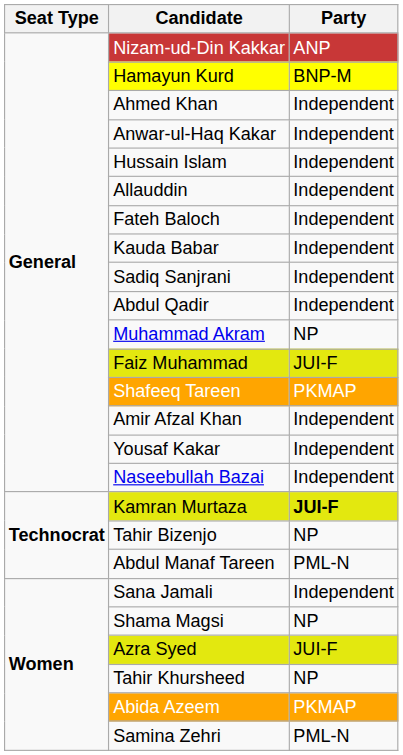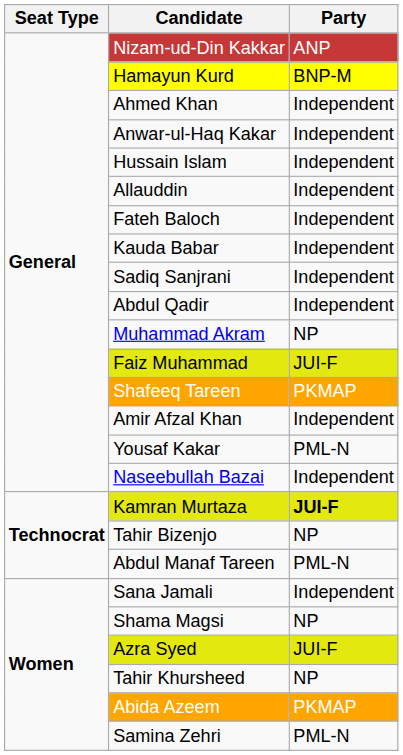(344, 448) Independent -> (321, 448) PML-N
